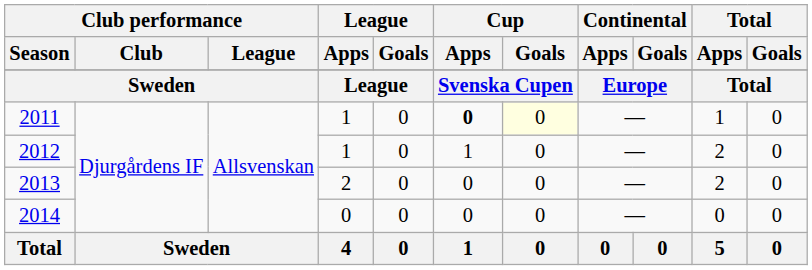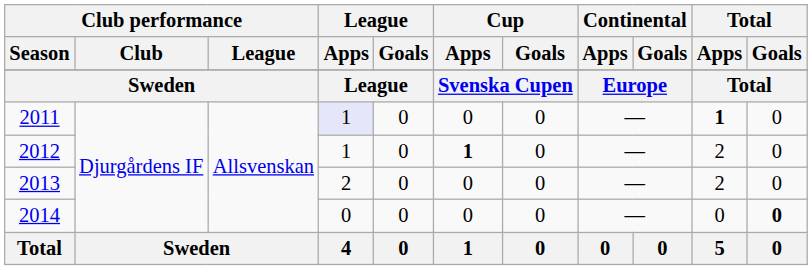(346, 118) no background -> (346, 118) lavender background
(468, 118) bold -> (468, 118) normal
(540, 118) lightyellow background -> (540, 118) no background
(720, 118) normal -> (720, 118) bold
(468, 150) normal -> (468, 150) bold
(777, 215) normal -> (777, 215) bold
